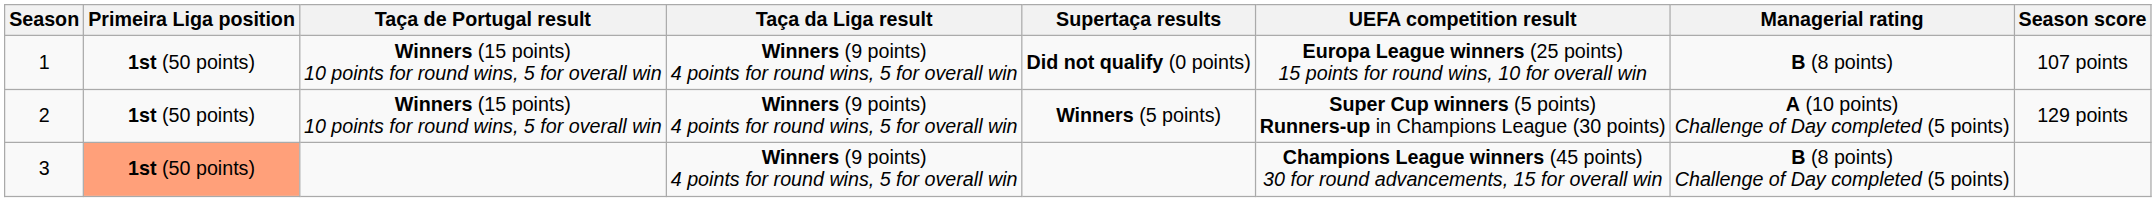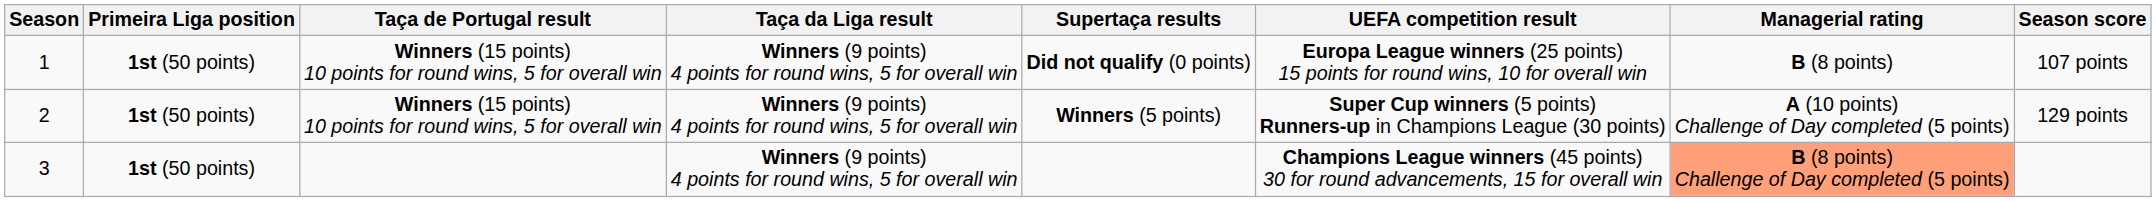(192, 169) lightsalmon background -> (192, 169) no background
(1842, 169) no background -> (1842, 169) lightsalmon background
